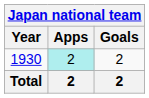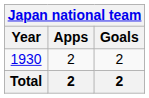(71, 59) paleturquoise background -> (71, 59) no background
